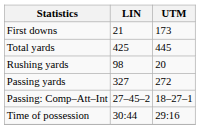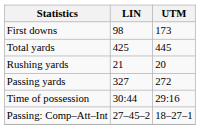(118, 30) 21 -> (118, 30) 98
(118, 64) 98 -> (118, 64) 21
rows swapped: (57, 98) <-> (48, 115)
